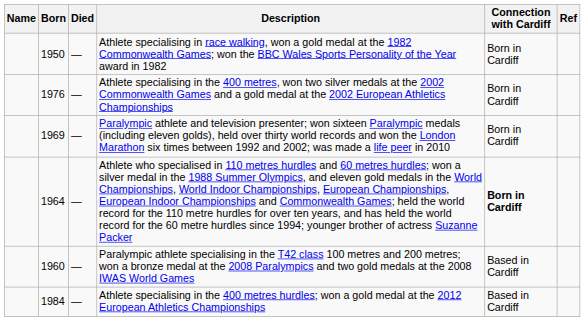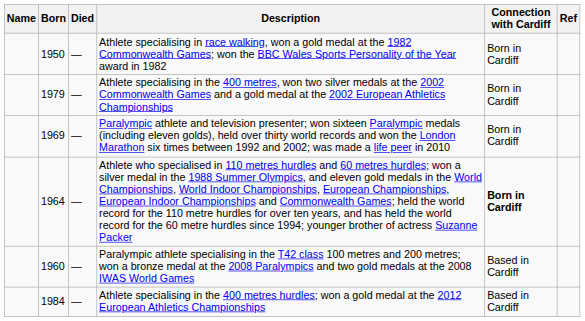(53, 95) 1976 -> (53, 95) 1979
